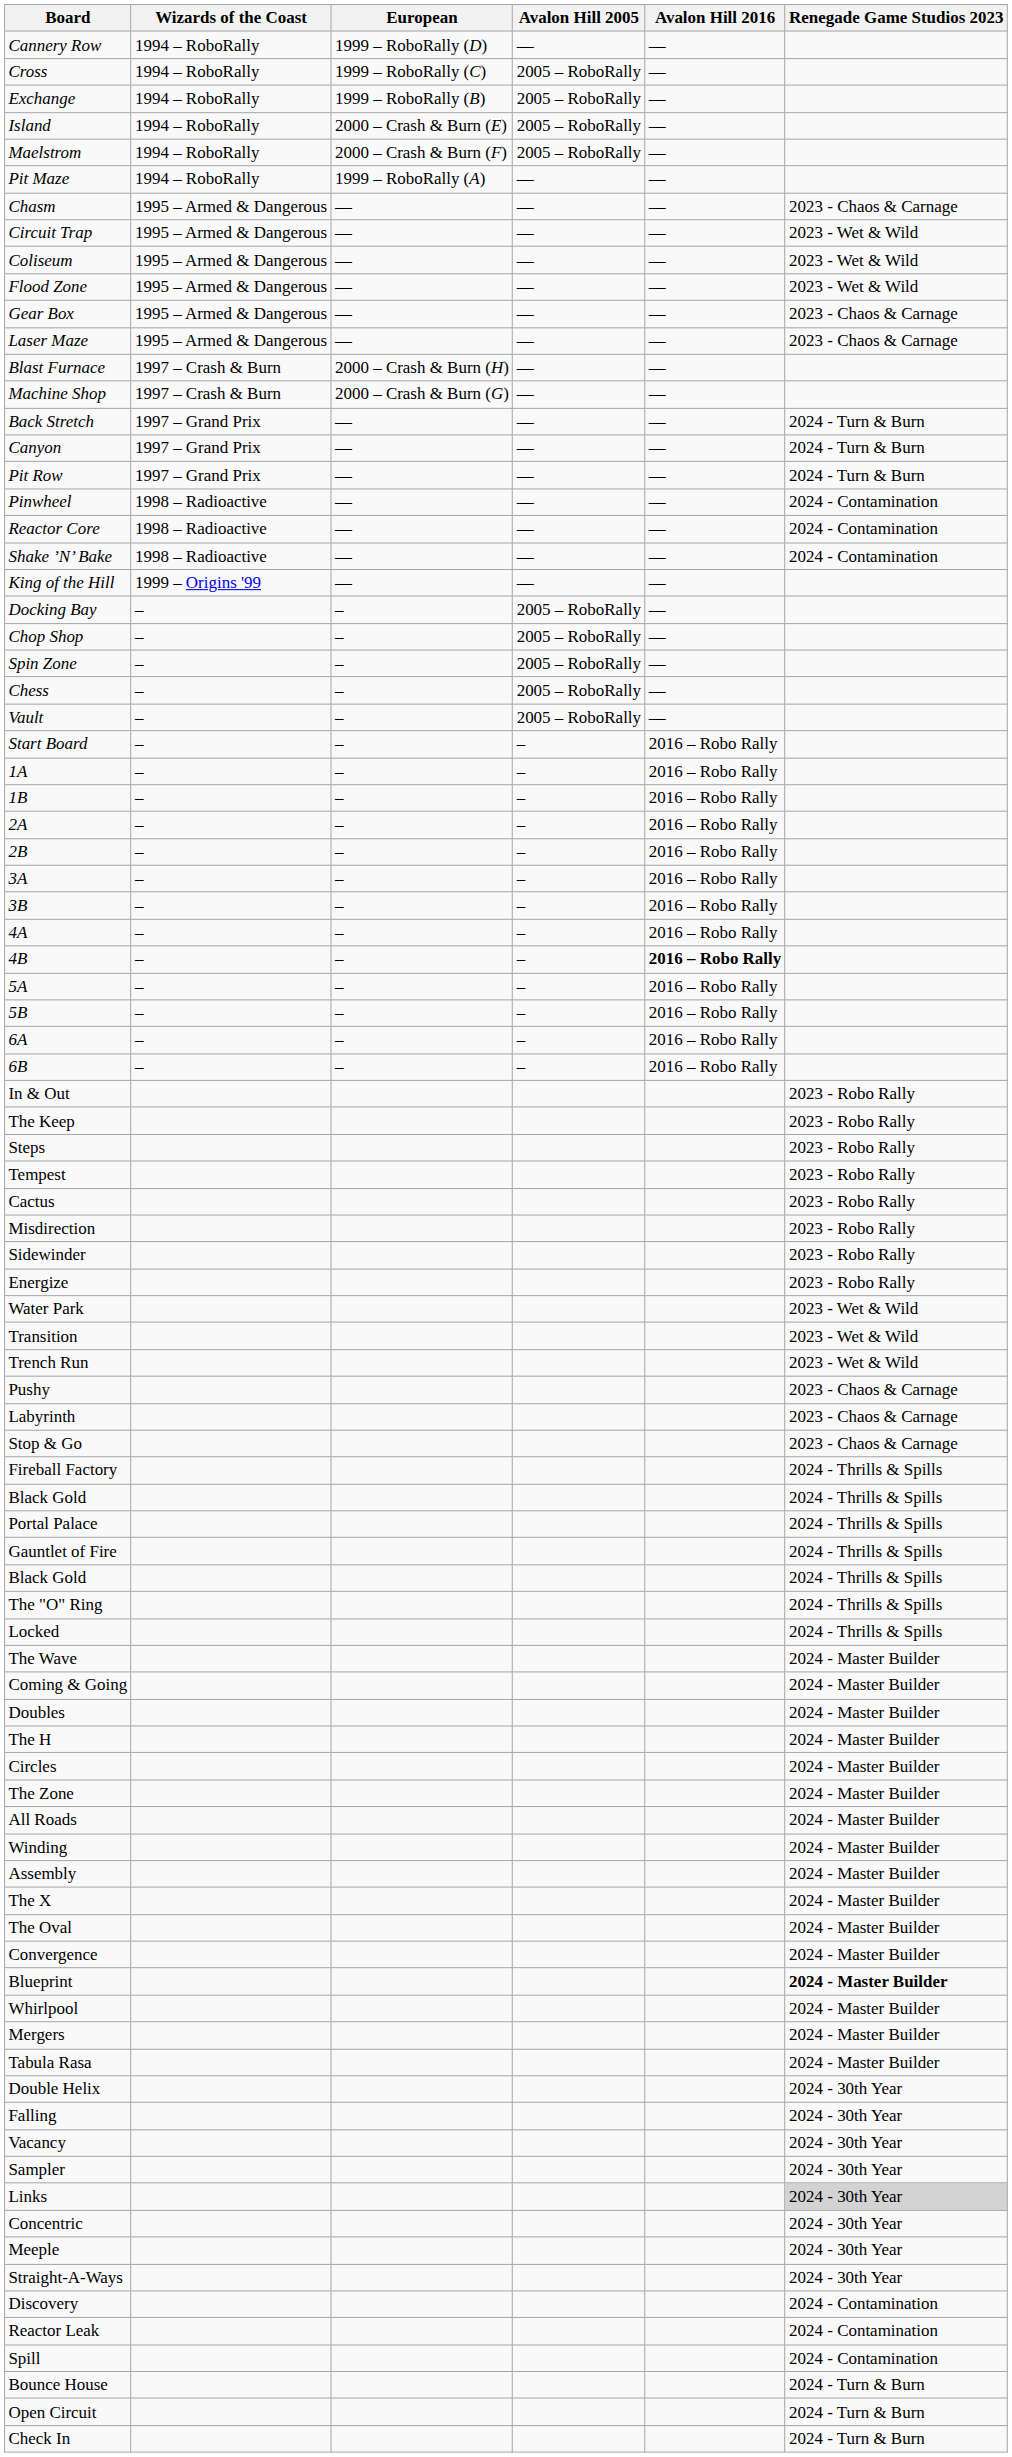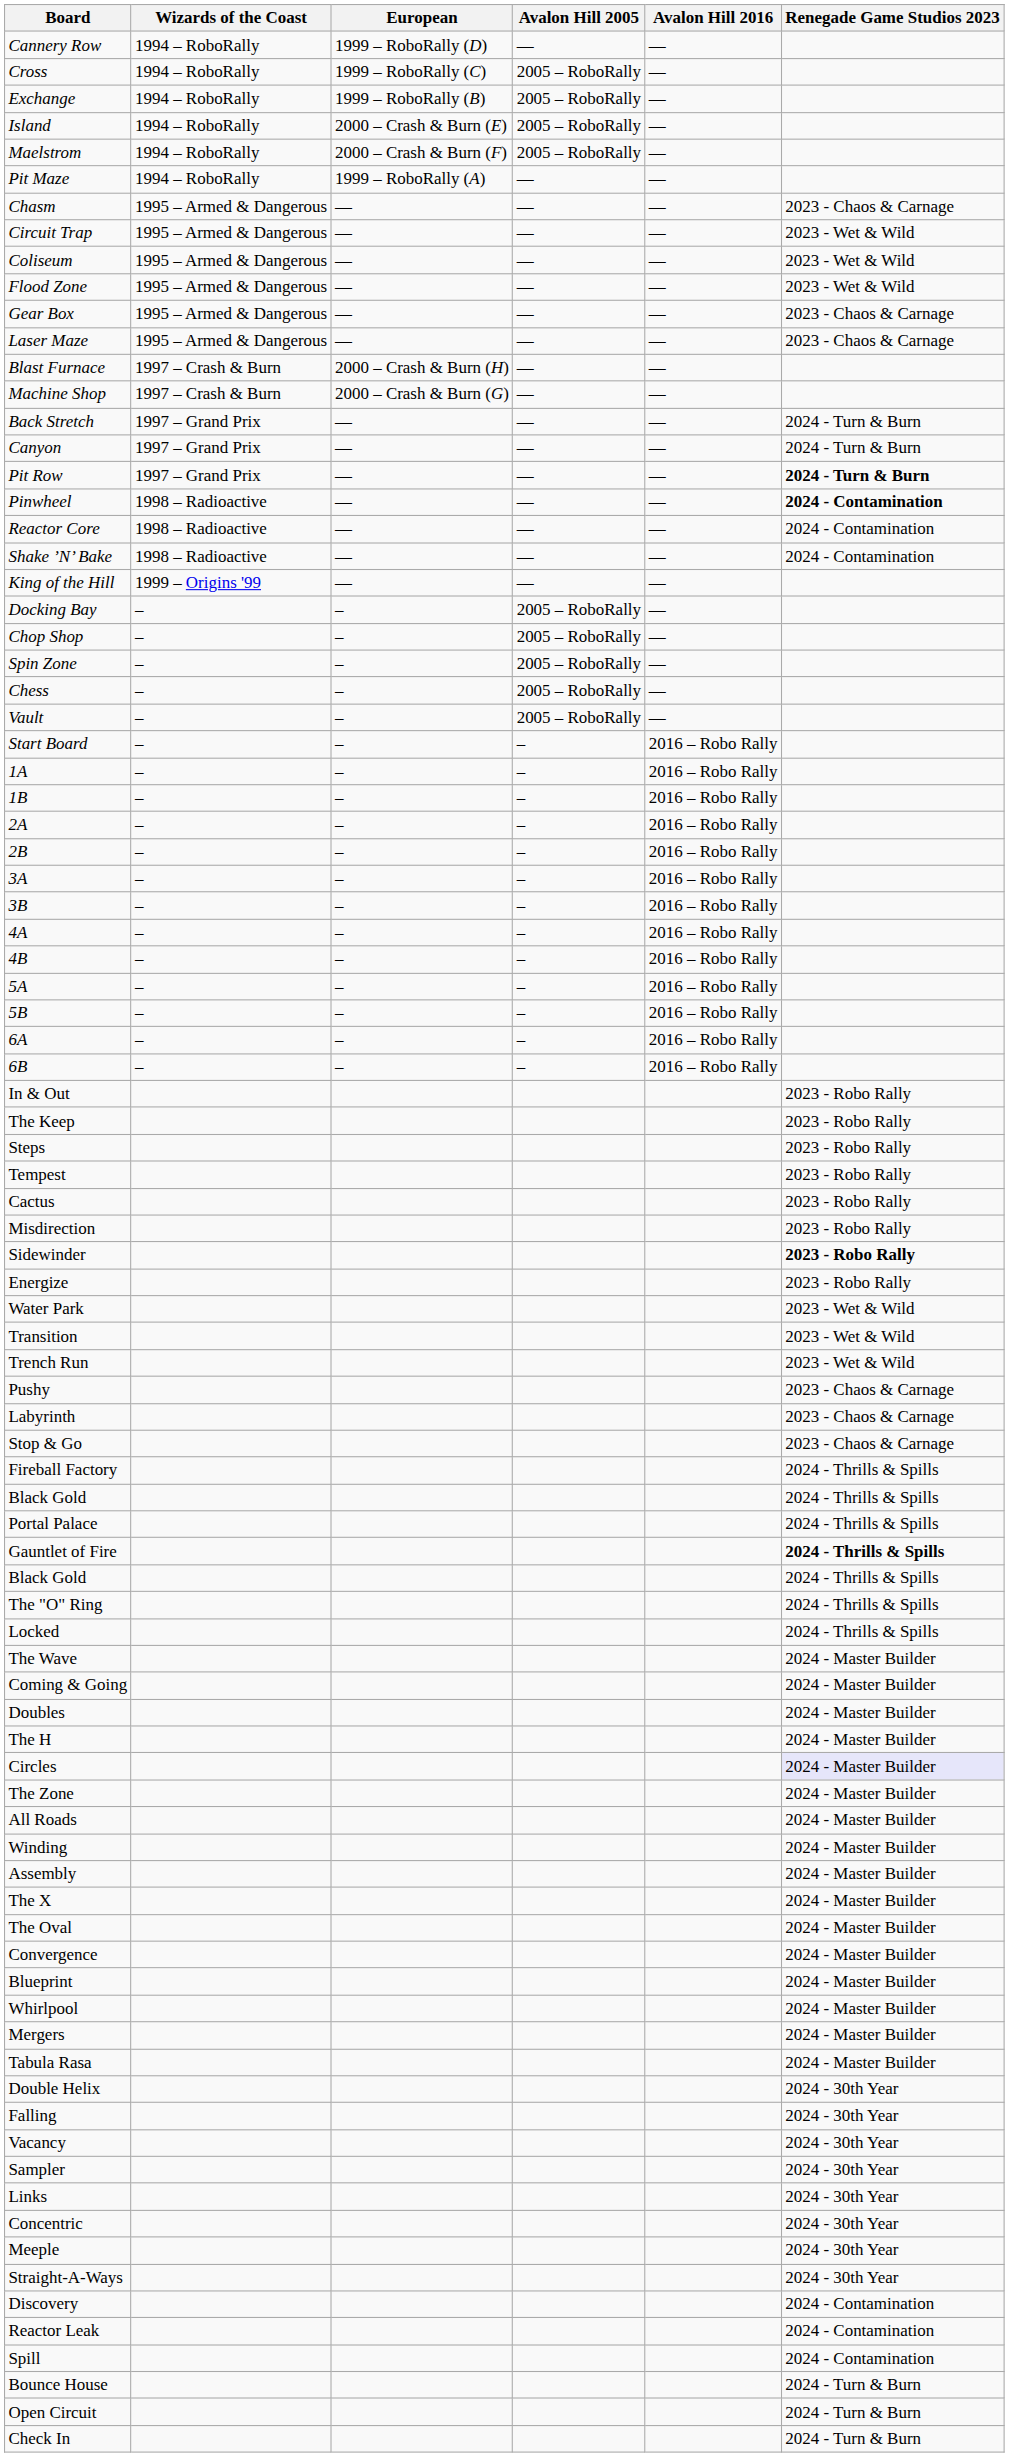(857, 475) normal -> (857, 475) bold
(864, 502) normal -> (864, 502) bold
(715, 959) bold -> (713, 959) normal
(852, 1255) normal -> (850, 1255) bold
(866, 1551) normal -> (865, 1551) bold
(864, 1766) no background -> (860, 1766) lavender background
(868, 1981) bold -> (860, 1981) normal
(846, 2196) lightgrey background -> (842, 2196) no background
